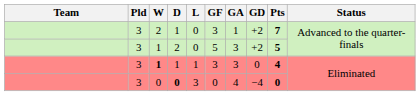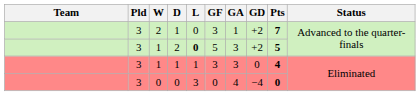(196, 47) normal -> (196, 47) bold
(158, 64) bold -> (158, 64) normal
(177, 82) bold -> (177, 82) normal
